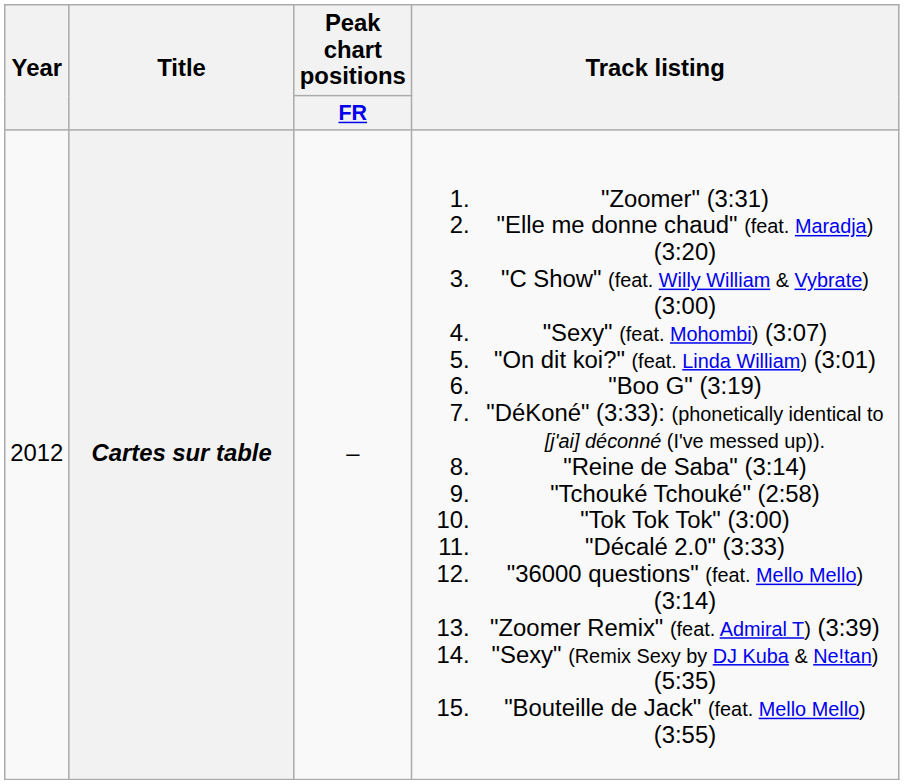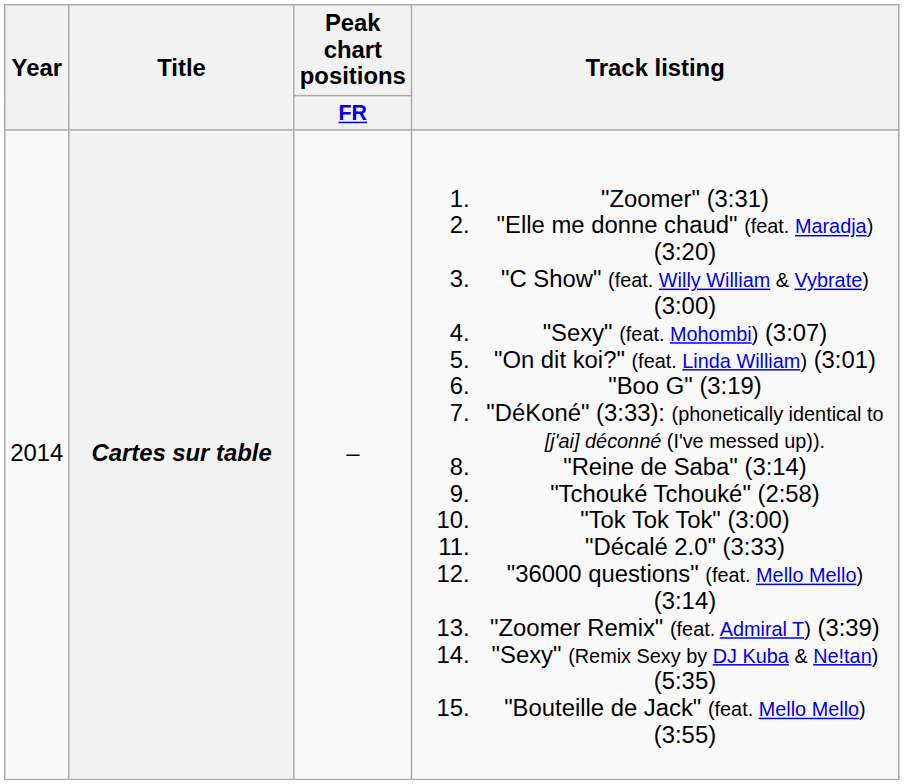(37, 454) 2012 -> (37, 454) 2014
